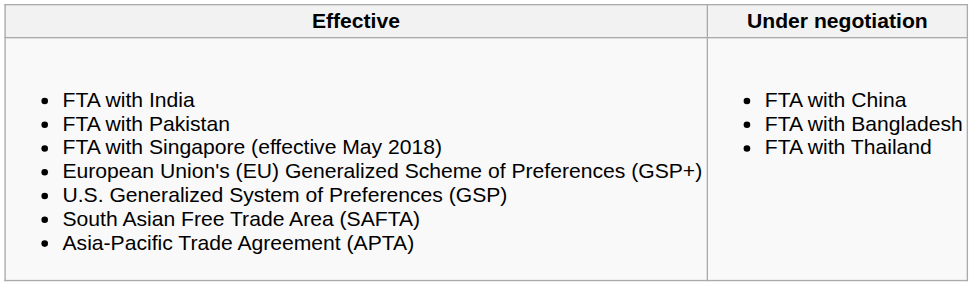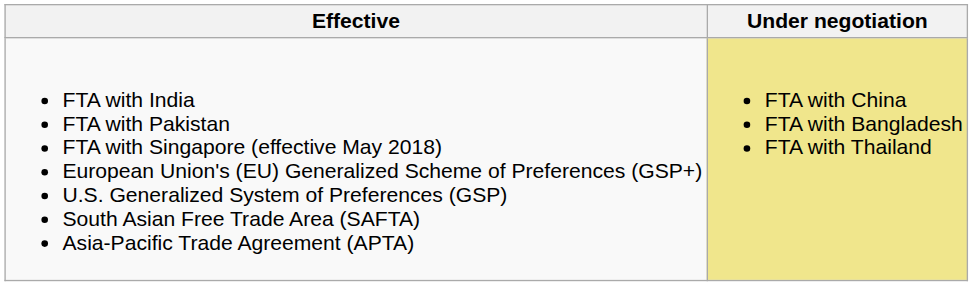(837, 124) no background -> (837, 124) khaki background
